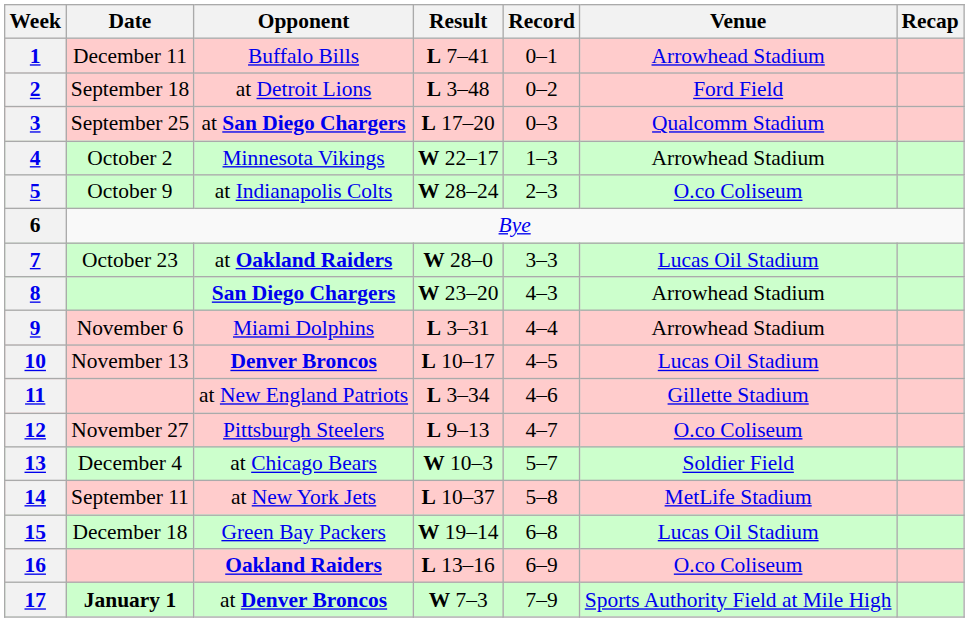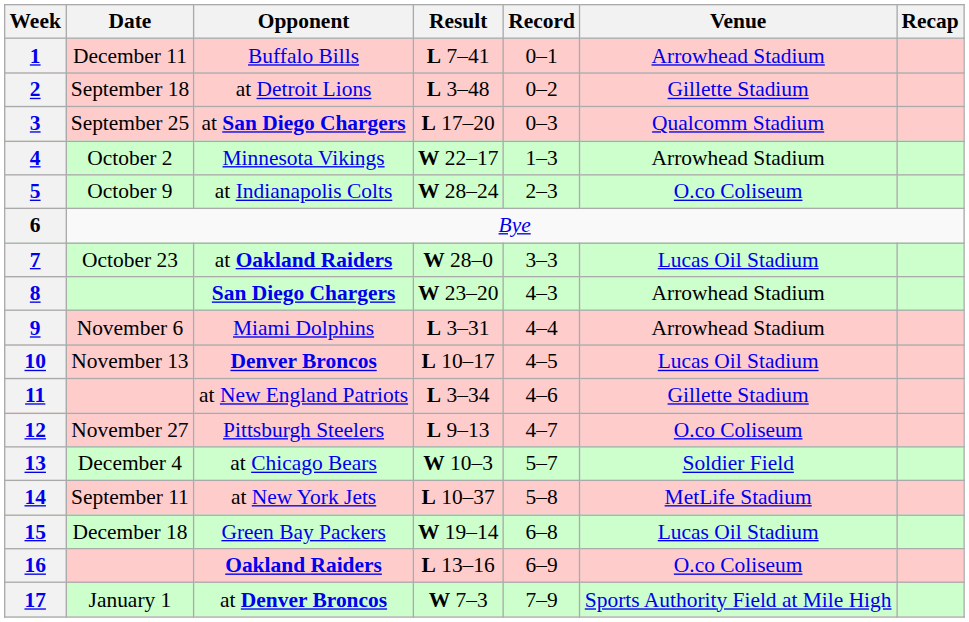(738, 89) Ford Field -> (738, 89) Gillette Stadium
(130, 599) bold -> (130, 599) normal
